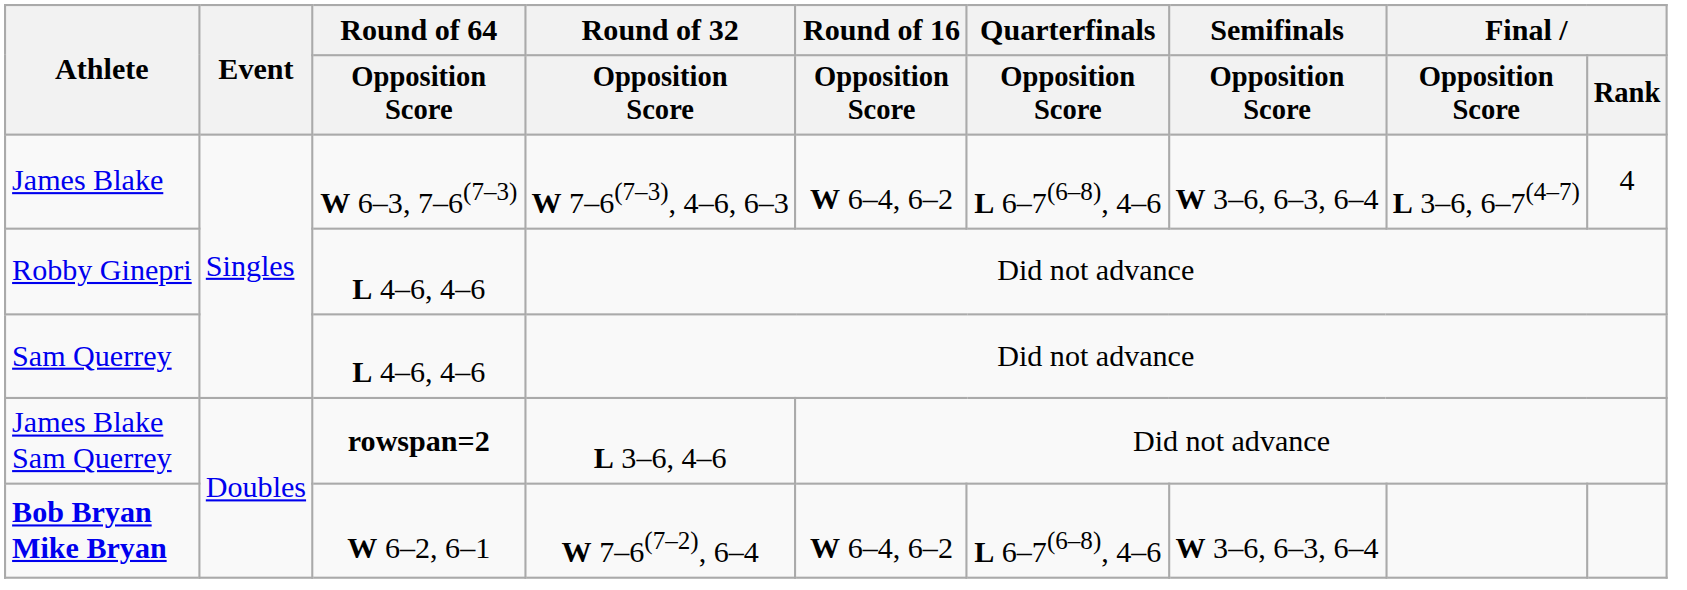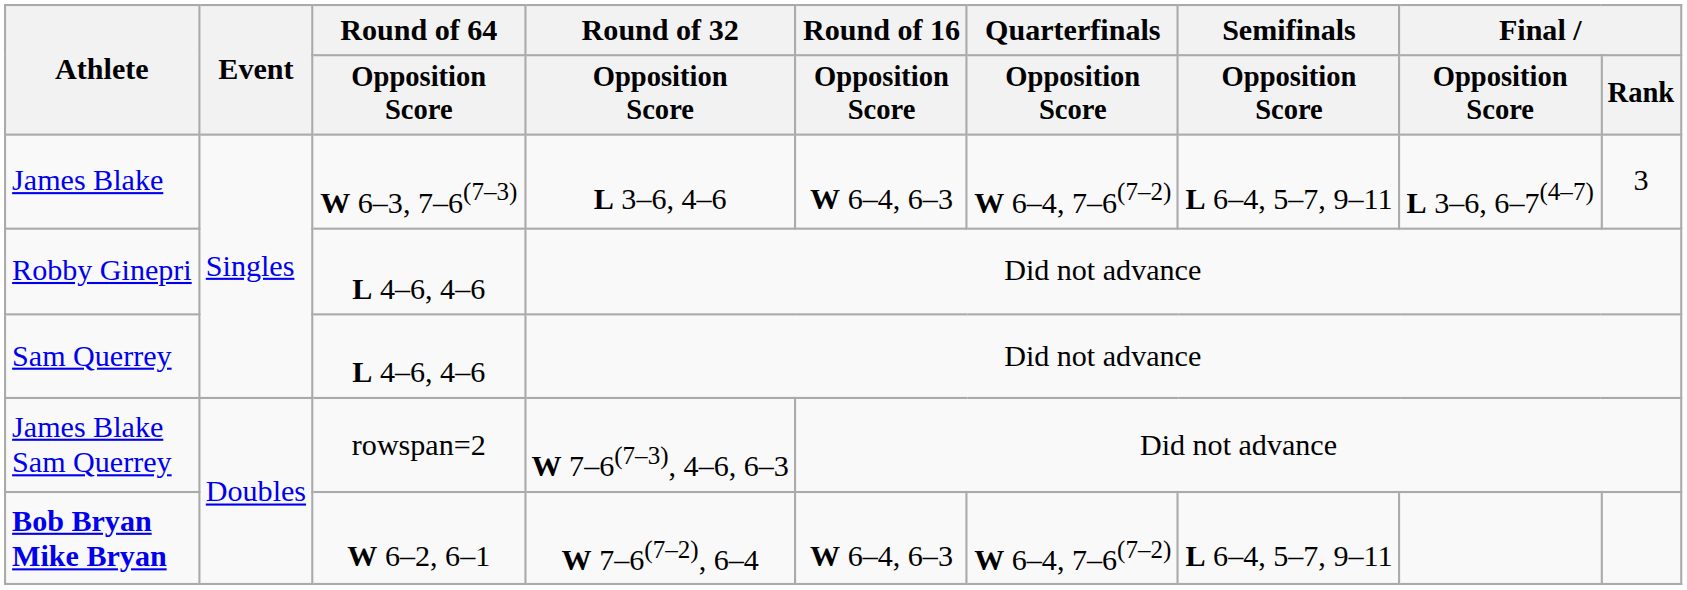(660, 199) W 7–6(7–3), 4–6, 6–3 -> (660, 199) L 3–6, 4–6
(882, 199) W 6–4, 6–2 -> (882, 199) W 6–4, 6–3
(1068, 199) L 6–7(6–8), 4–6 -> (1073, 199) W 6–4, 7–6(7–2)
(1277, 199) W 3–6, 6–3, 6–4 -> (1289, 199) L 6–4, 5–7, 9–11
(1627, 181) 4 -> (1641, 181) 3
(419, 440) bold -> (419, 444) normal
(660, 458) L 3–6, 4–6 -> (660, 462) W 7–6(7–3), 4–6, 6–3
(882, 547) W 6–4, 6–2 -> (882, 555) W 6–4, 6–3
(1068, 547) L 6–7(6–8), 4–6 -> (1073, 555) W 6–4, 7–6(7–2)
(1277, 547) W 3–6, 6–3, 6–4 -> (1289, 555) L 6–4, 5–7, 9–11
